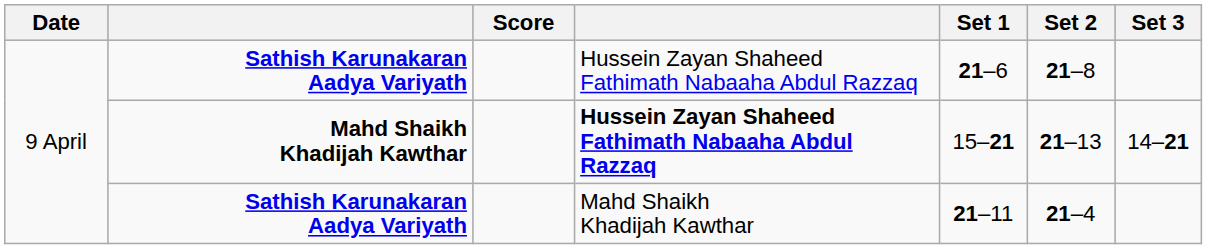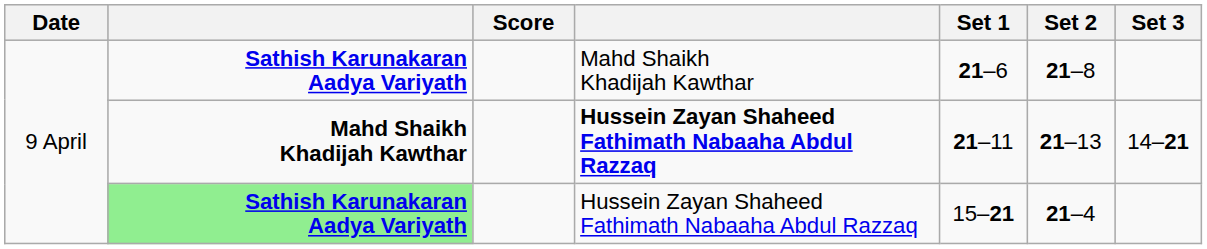(749, 70) Hussein Zayan Shaheed Fathimath Nabaaha Abdul Razzaq -> (667, 70) Mahd Shaikh Khadijah Kawthar
(983, 142) 15–21 -> (983, 142) 21–11
(356, 214) no background -> (356, 214) lightgreen background
(667, 214) Mahd Shaikh Khadijah Kawthar -> (749, 214) Hussein Zayan Shaheed Fathimath Nabaaha Abdul Razzaq
(983, 214) 21–11 -> (983, 214) 15–21
